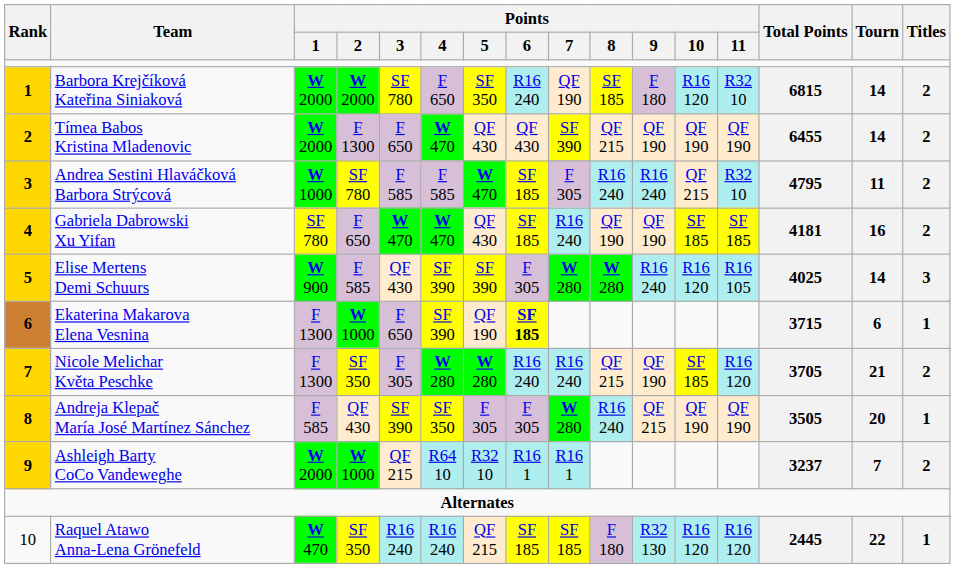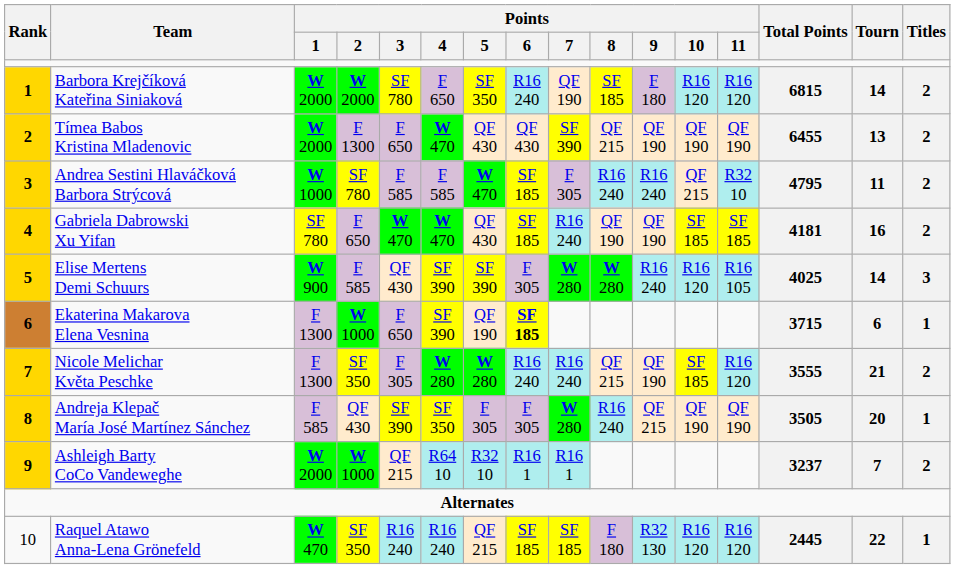(738, 90) R32 10 -> (738, 90) R16 120
(877, 137) 14 -> (877, 137) 13
(805, 371) 3705 -> (805, 371) 3555
